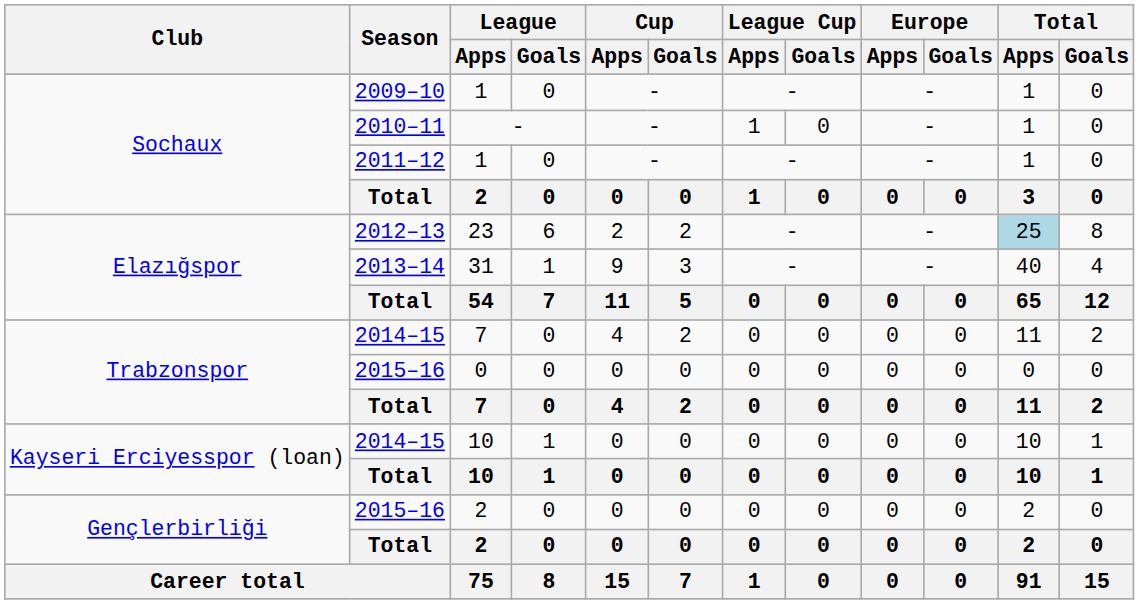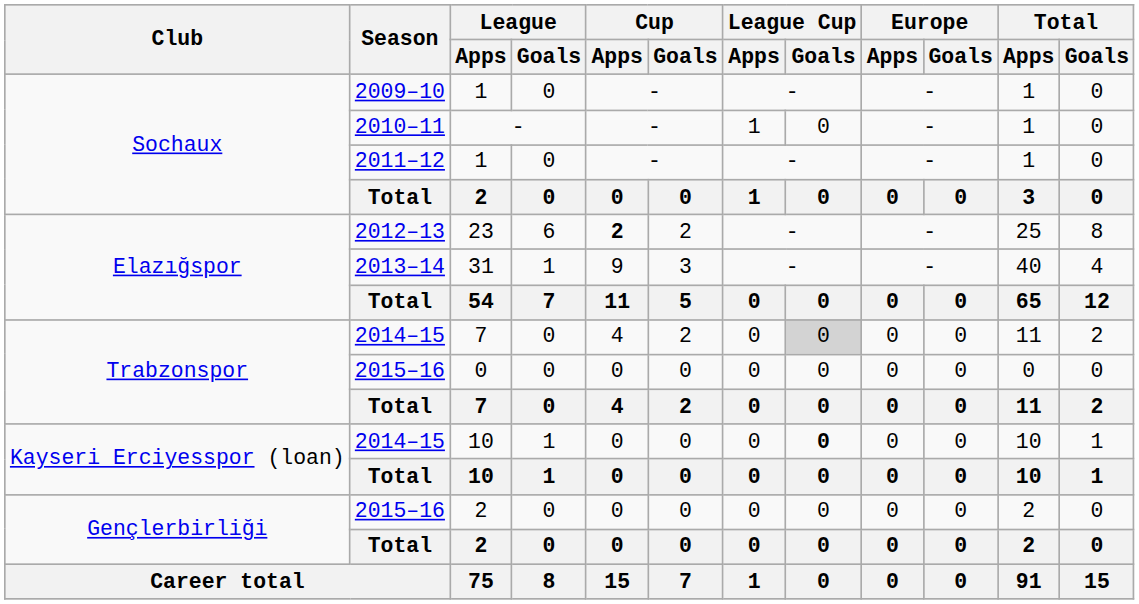(617, 232) normal -> (617, 232) bold
(1029, 232) lightblue background -> (1029, 232) no background
(824, 337) no background -> (824, 337) lightgrey background
(824, 442) normal -> (824, 442) bold
